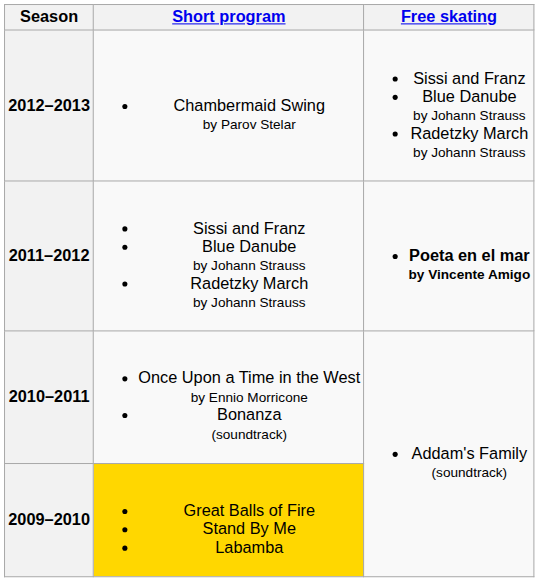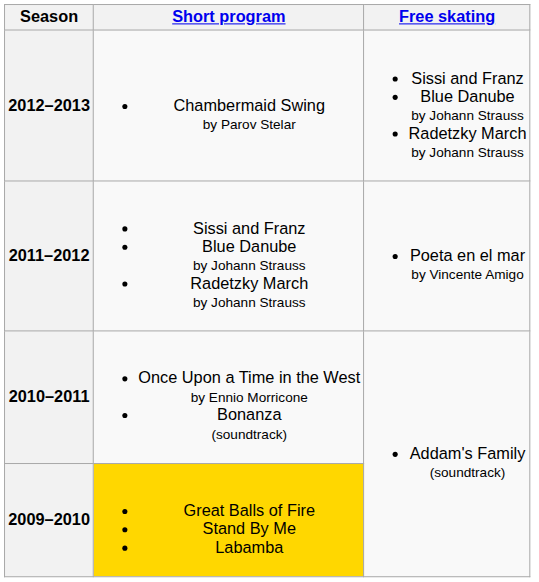(449, 265) bold -> (447, 265) normal
